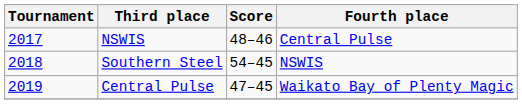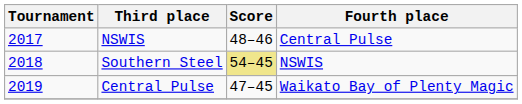(251, 63) no background -> (251, 63) khaki background
